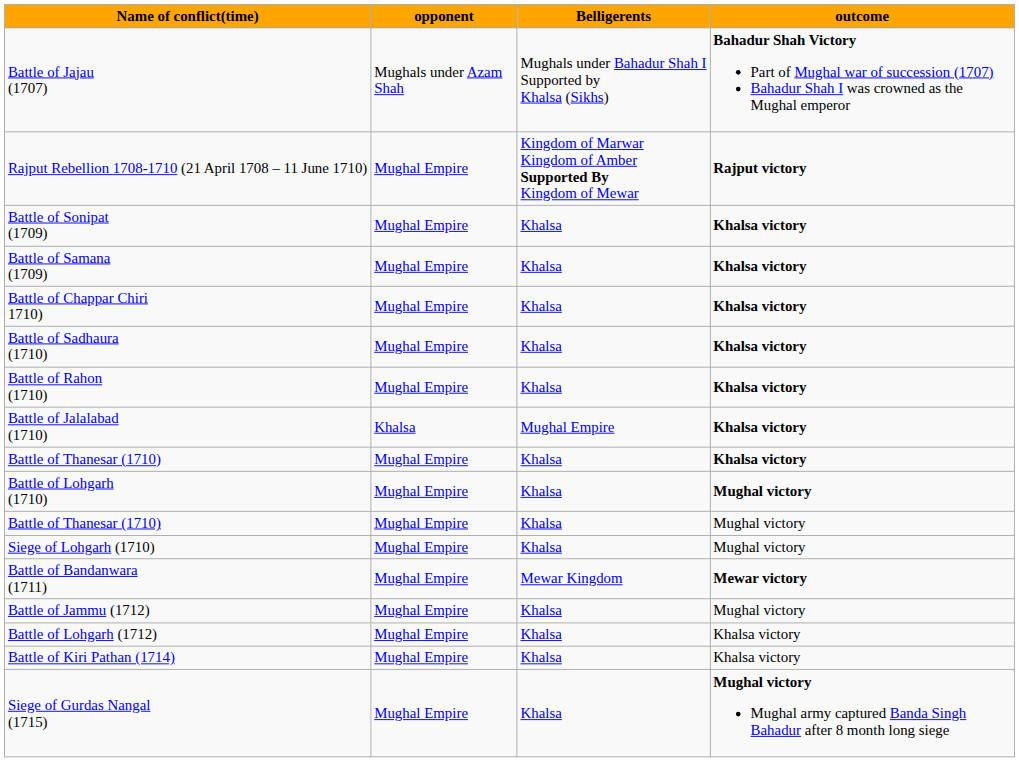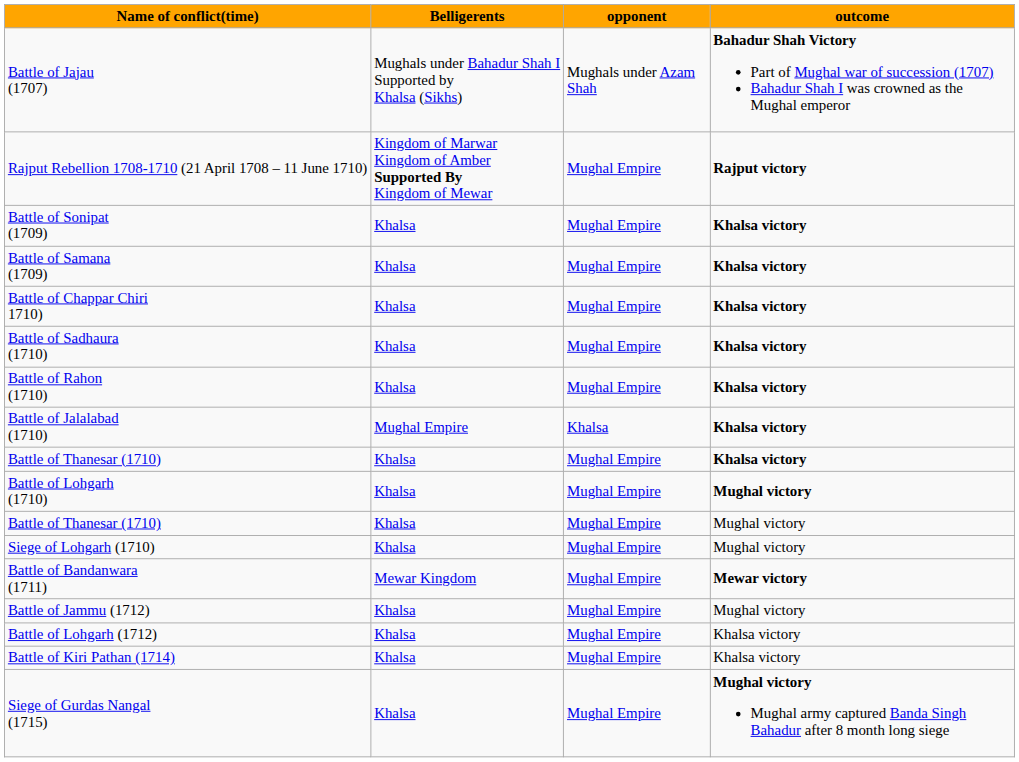columns swapped: (614, 16) <-> (444, 16)
